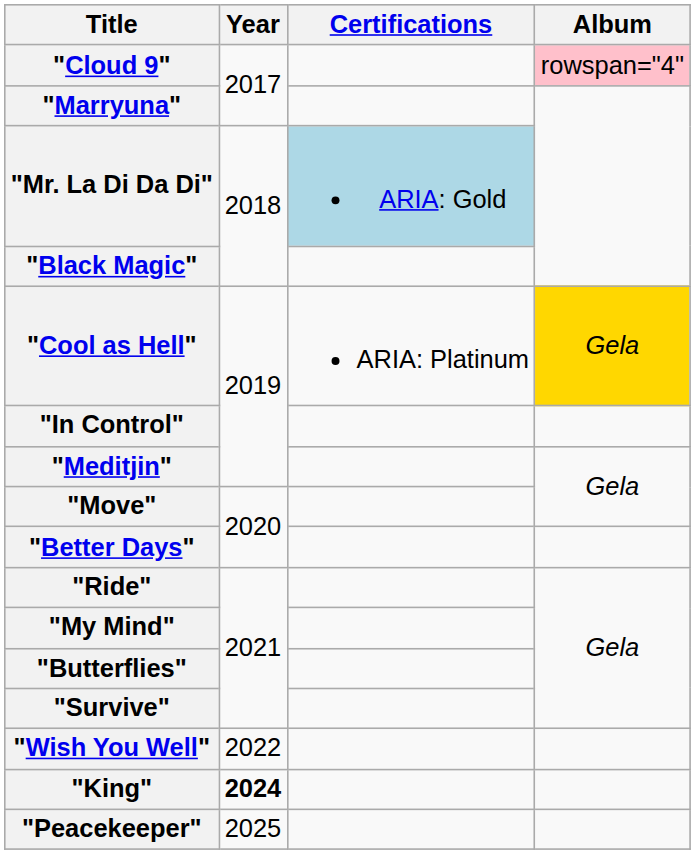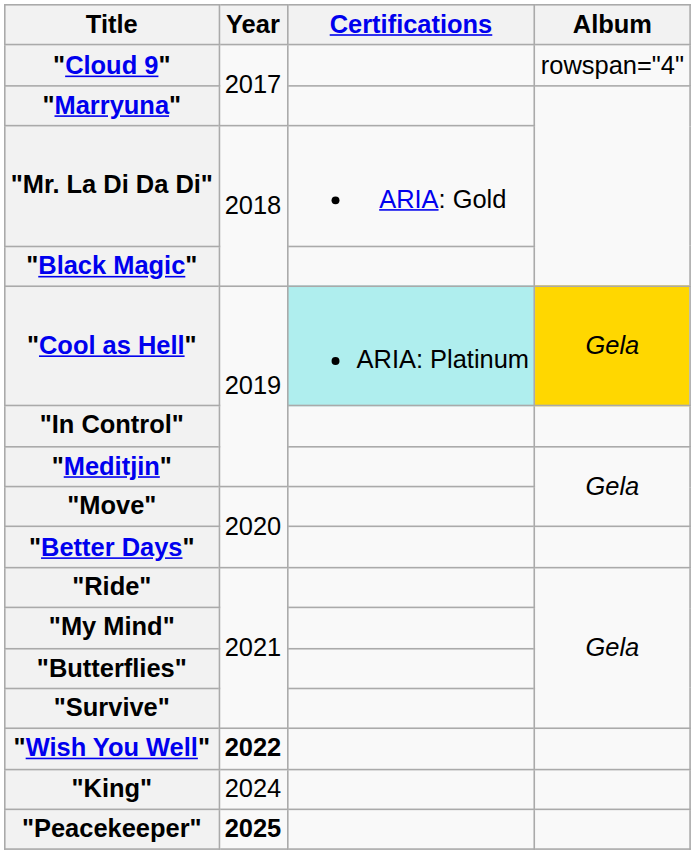(612, 65) pink background -> (612, 65) no background
(411, 200) lightblue background -> (411, 200) no background
(411, 360) no background -> (411, 360) paleturquoise background
(253, 748) normal -> (253, 748) bold
(253, 788) bold -> (253, 788) normal
(253, 829) normal -> (253, 829) bold
